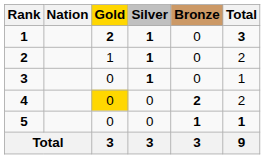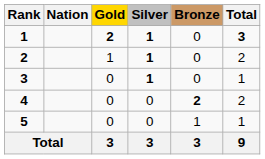(110, 100) gold background -> (110, 100) no background
(197, 121) bold -> (197, 121) normal
(242, 121) bold -> (242, 121) normal
